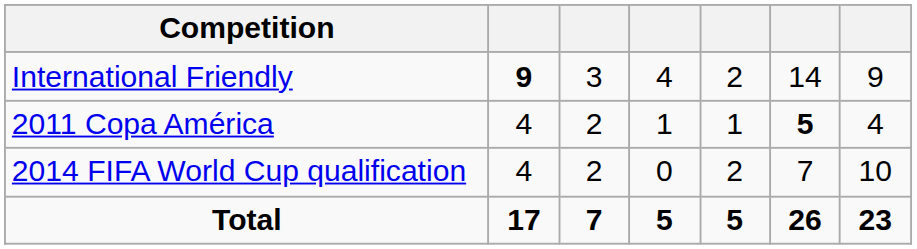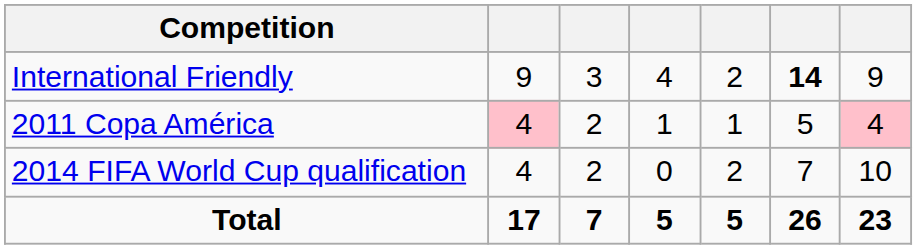(524, 76) bold -> (524, 76) normal
(805, 76) normal -> (805, 76) bold
(524, 123) no background -> (524, 123) pink background
(805, 123) bold -> (805, 123) normal
(875, 123) no background -> (875, 123) pink background
